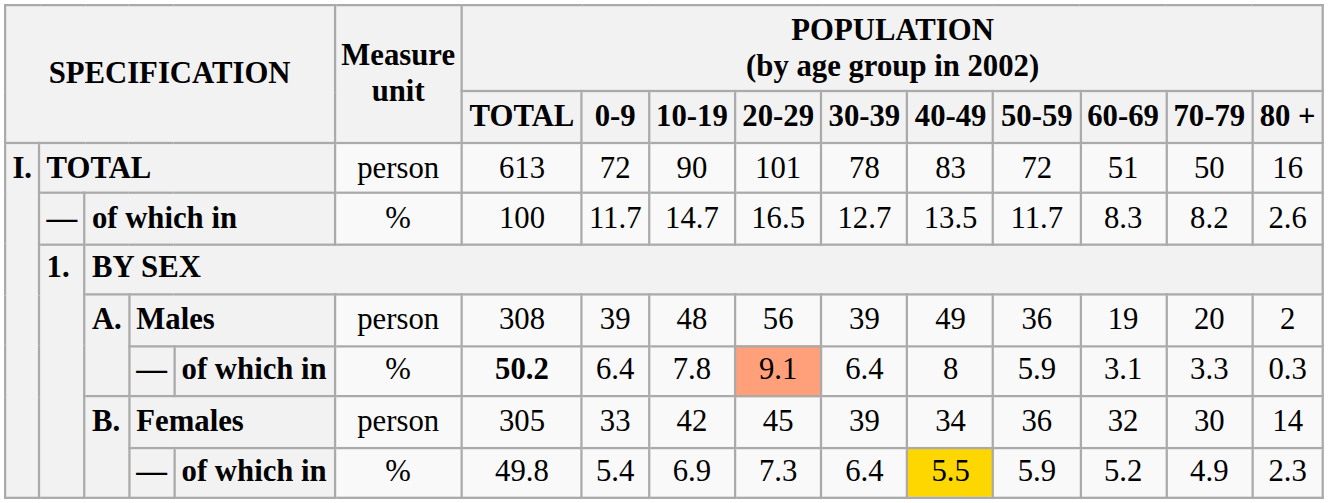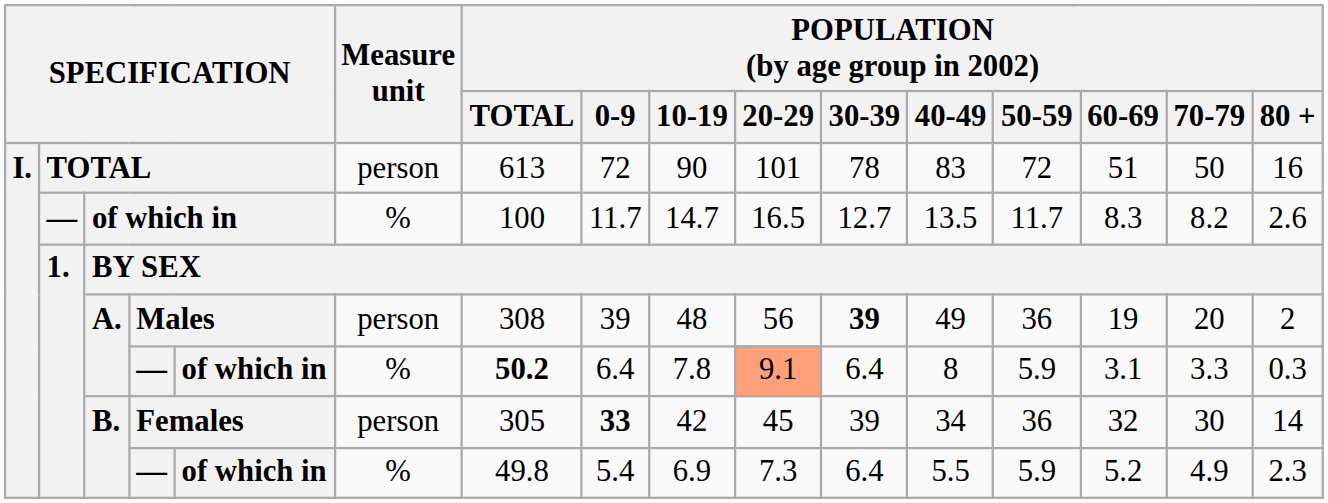(864, 319) normal -> (864, 319) bold
(615, 420) normal -> (615, 420) bold
(951, 471) gold background -> (951, 471) no background
